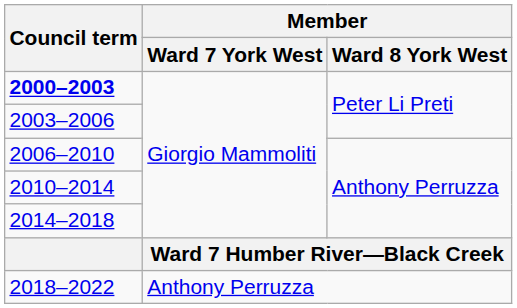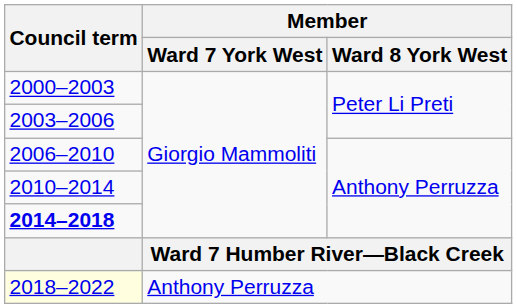(62, 87) bold -> (62, 87) normal
(62, 220) normal -> (62, 220) bold
(62, 287) no background -> (62, 287) lightyellow background
